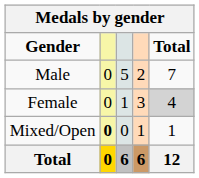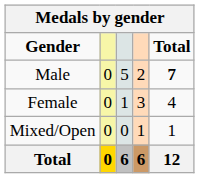(172, 74) normal -> (172, 74) bold
(172, 102) lightgrey background -> (172, 102) no background
(108, 130) bold -> (108, 130) normal
